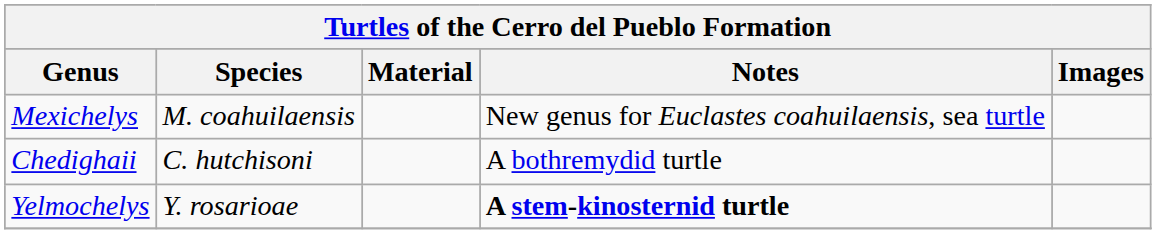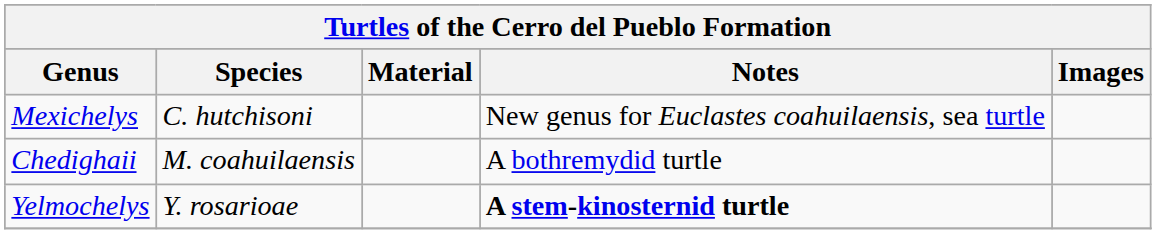(259, 116) M. coahuilaensis -> (238, 116) C. hutchisoni
(238, 160) C. hutchisoni -> (259, 160) M. coahuilaensis
